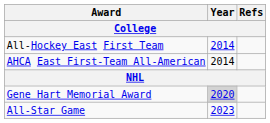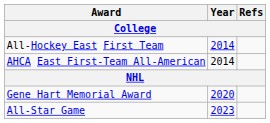(222, 94) lightgrey background -> (222, 94) no background
